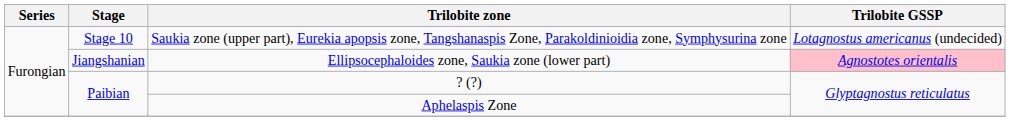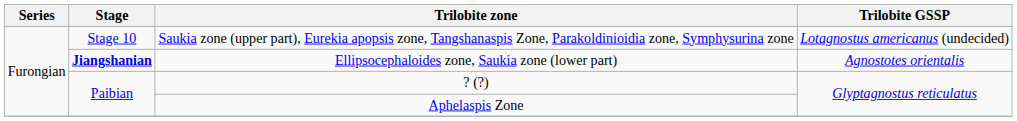(108, 60) normal -> (112, 60) bold
(898, 60) pink background -> (905, 60) no background
